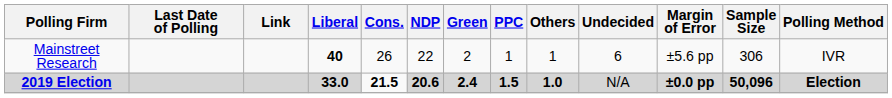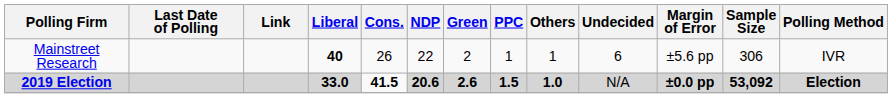(384, 83) 21.5 -> (384, 83) 41.5
(467, 83) 2.4 -> (467, 83) 2.6
(751, 83) 50,096 -> (751, 83) 53,092
